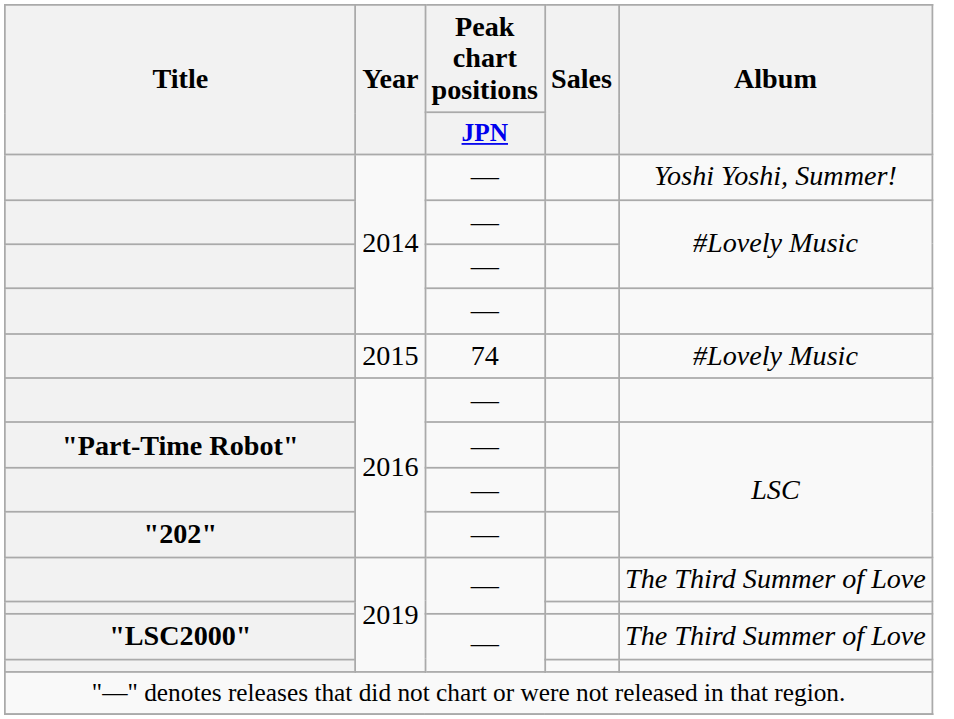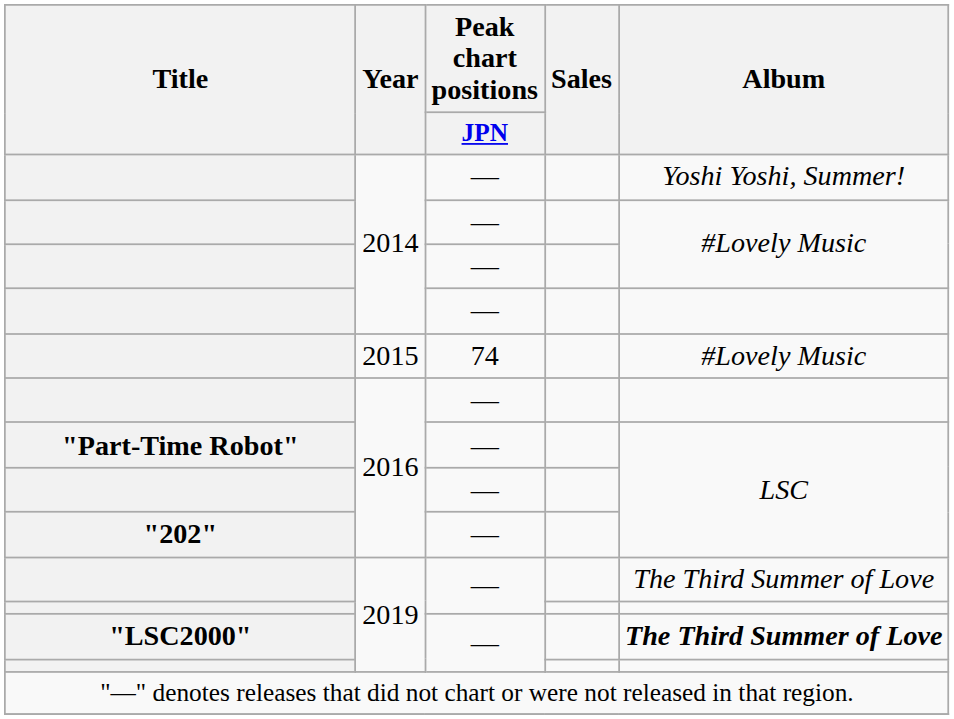(775, 636) normal -> (784, 636) bold
